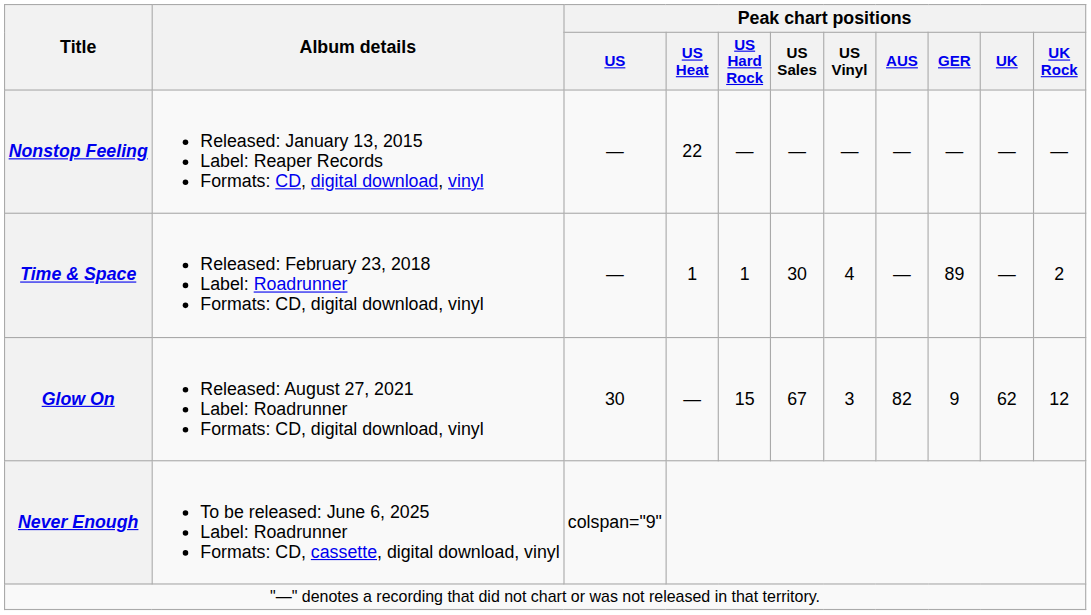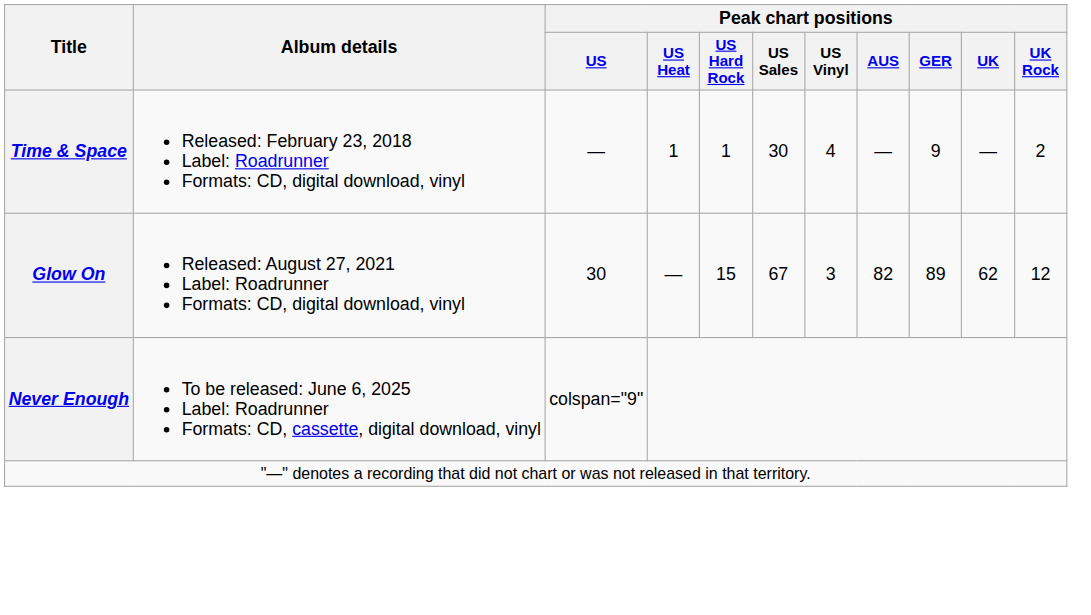- row: (78, 151)
(954, 275) 89 -> (936, 151) 9
(954, 398) 9 -> (936, 275) 89
